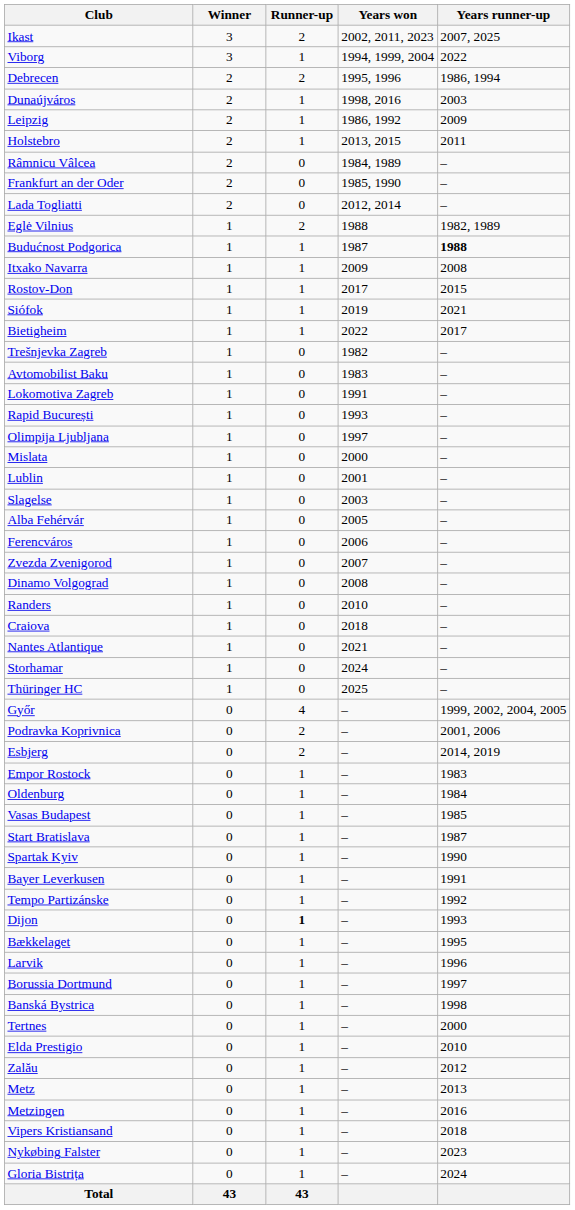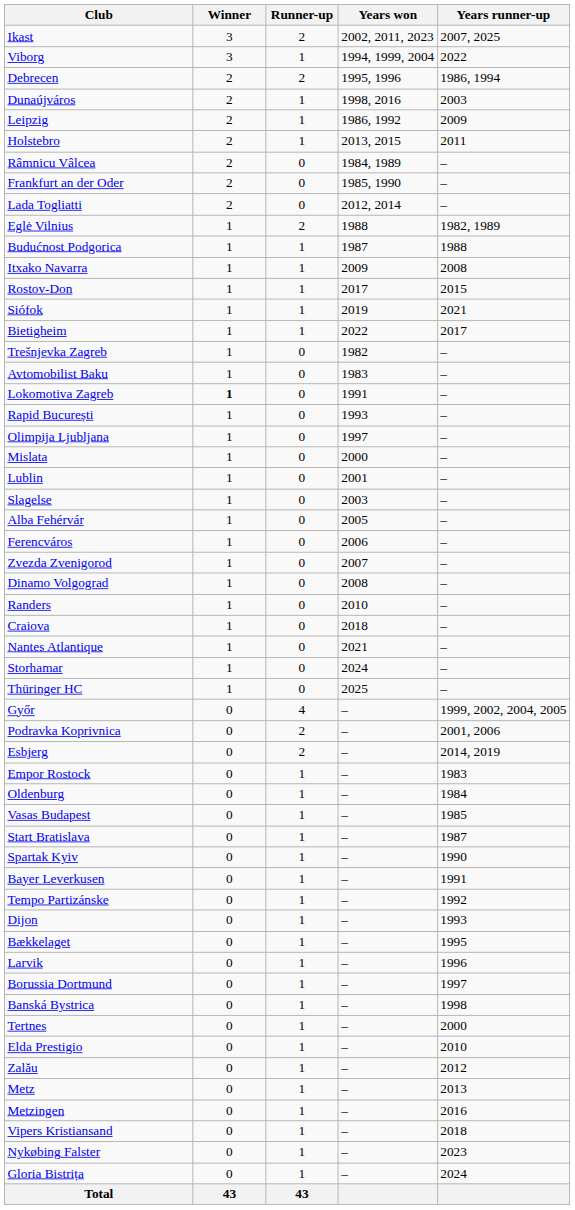(454, 246) bold -> (454, 246) normal
(229, 394) normal -> (229, 394) bold
(302, 920) bold -> (302, 920) normal
